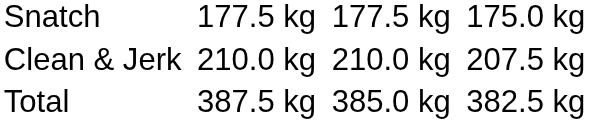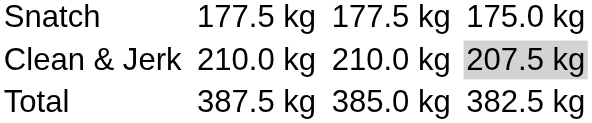(526, 59) no background -> (526, 59) lightgrey background
